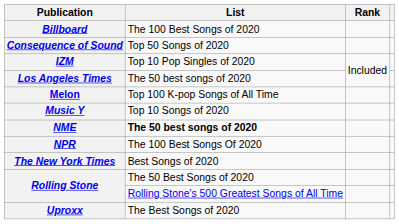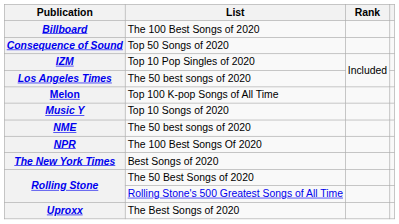(192, 128) bold -> (189, 128) normal
